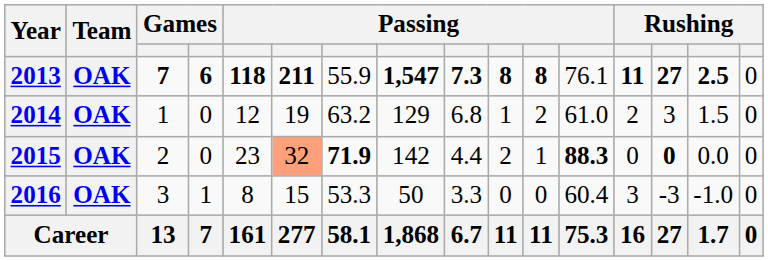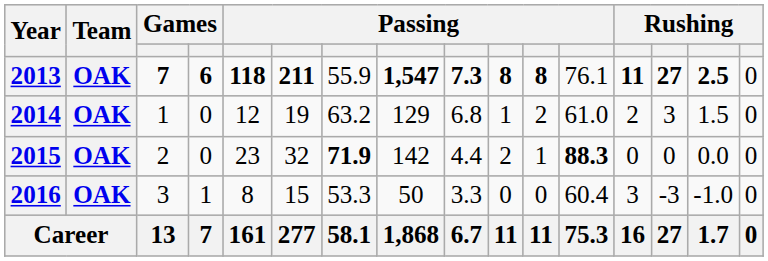(297, 155) lightsalmon background -> (297, 155) no background
(669, 155) bold -> (669, 155) normal
